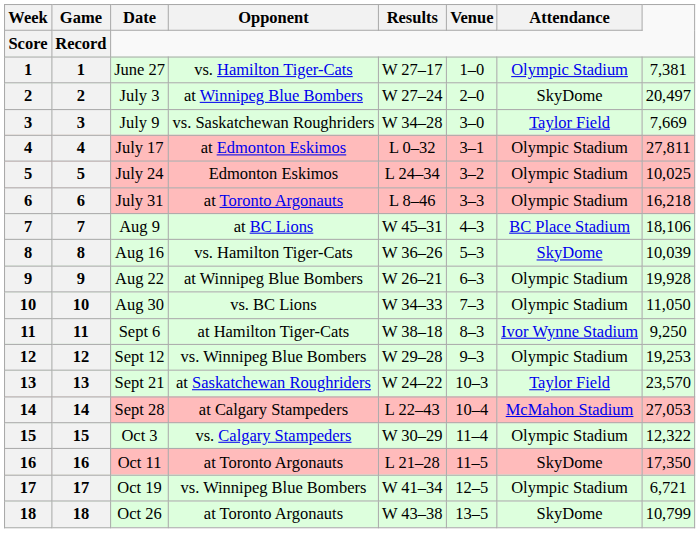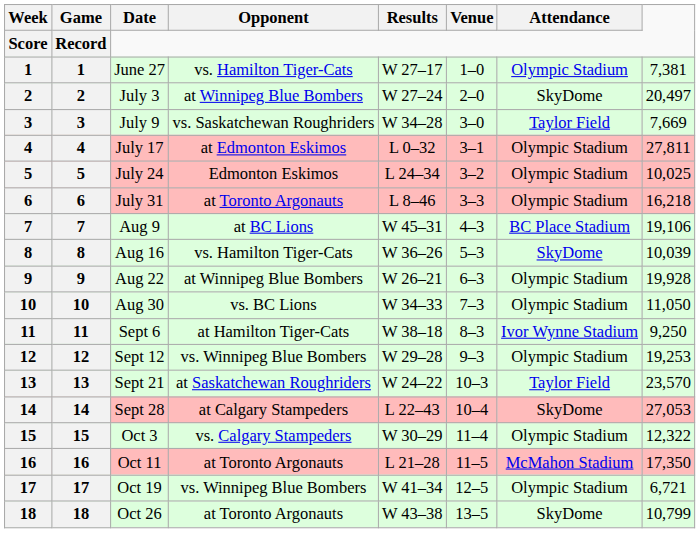(668, 226) 18,106 -> (668, 226) 19,106
(570, 409) McMahon Stadium -> (570, 409) SkyDome
(570, 461) SkyDome -> (570, 461) McMahon Stadium
